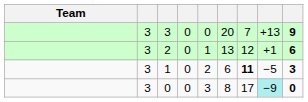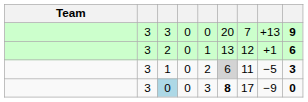(227, 69) no background -> (227, 69) lightgrey background
(247, 69) bold -> (247, 69) normal
(167, 87) no background -> (167, 87) lightblue background
(227, 87) normal -> (227, 87) bold
(270, 87) paleturquoise background -> (270, 87) no background
